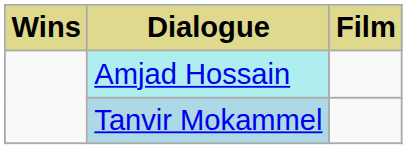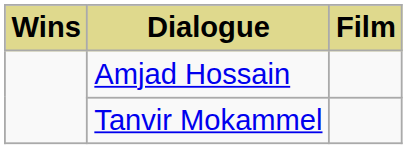(192, 73) paleturquoise background -> (192, 73) no background
(208, 119) lightblue background -> (208, 119) no background
